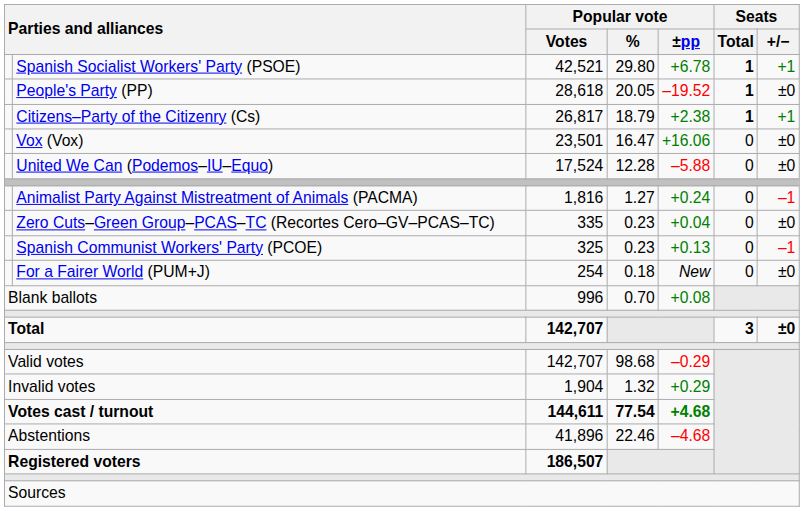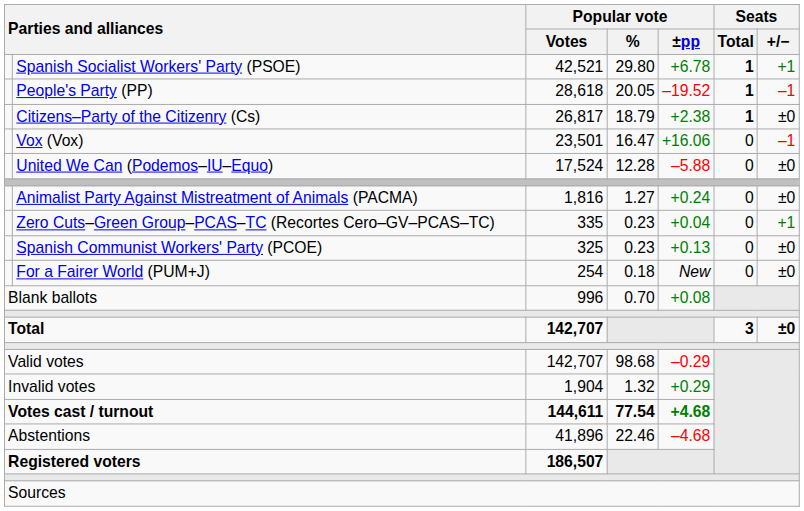(787, 91) ±0 -> (787, 91) –1
(786, 116) +1 -> (787, 116) ±0
(787, 141) ±0 -> (787, 141) –1
(787, 198) –1 -> (787, 198) ±0
(787, 223) ±0 -> (786, 223) +1
(787, 247) –1 -> (787, 247) ±0
